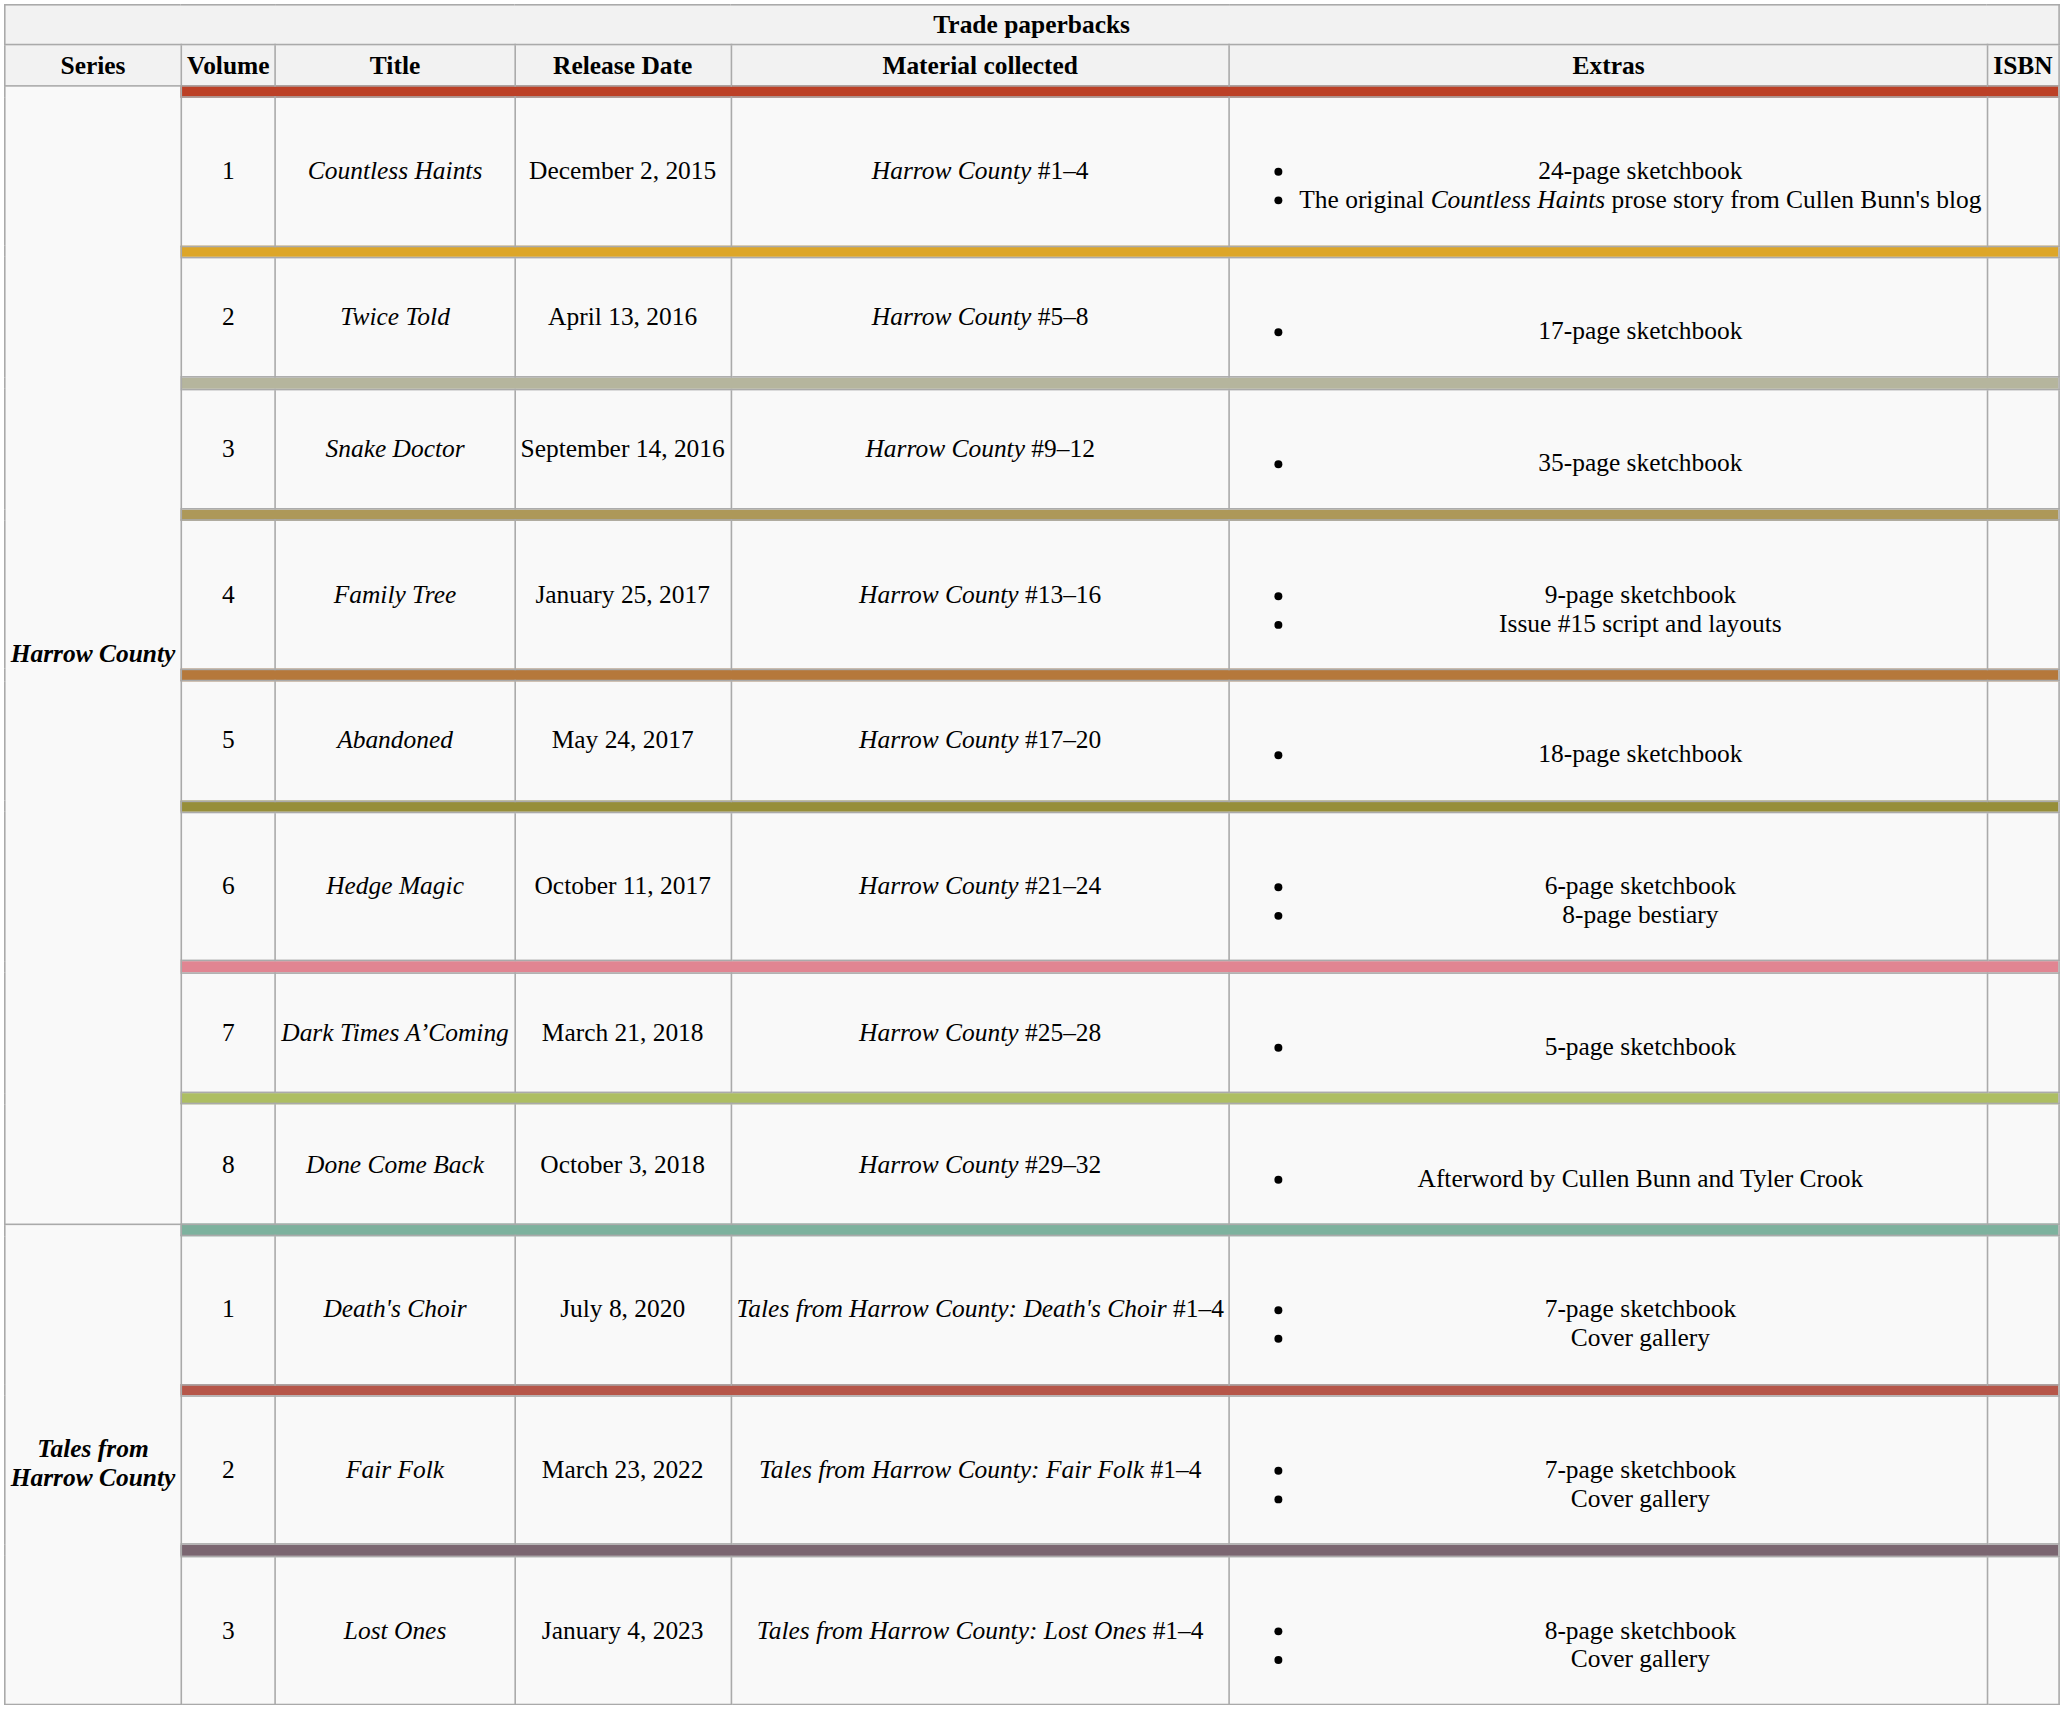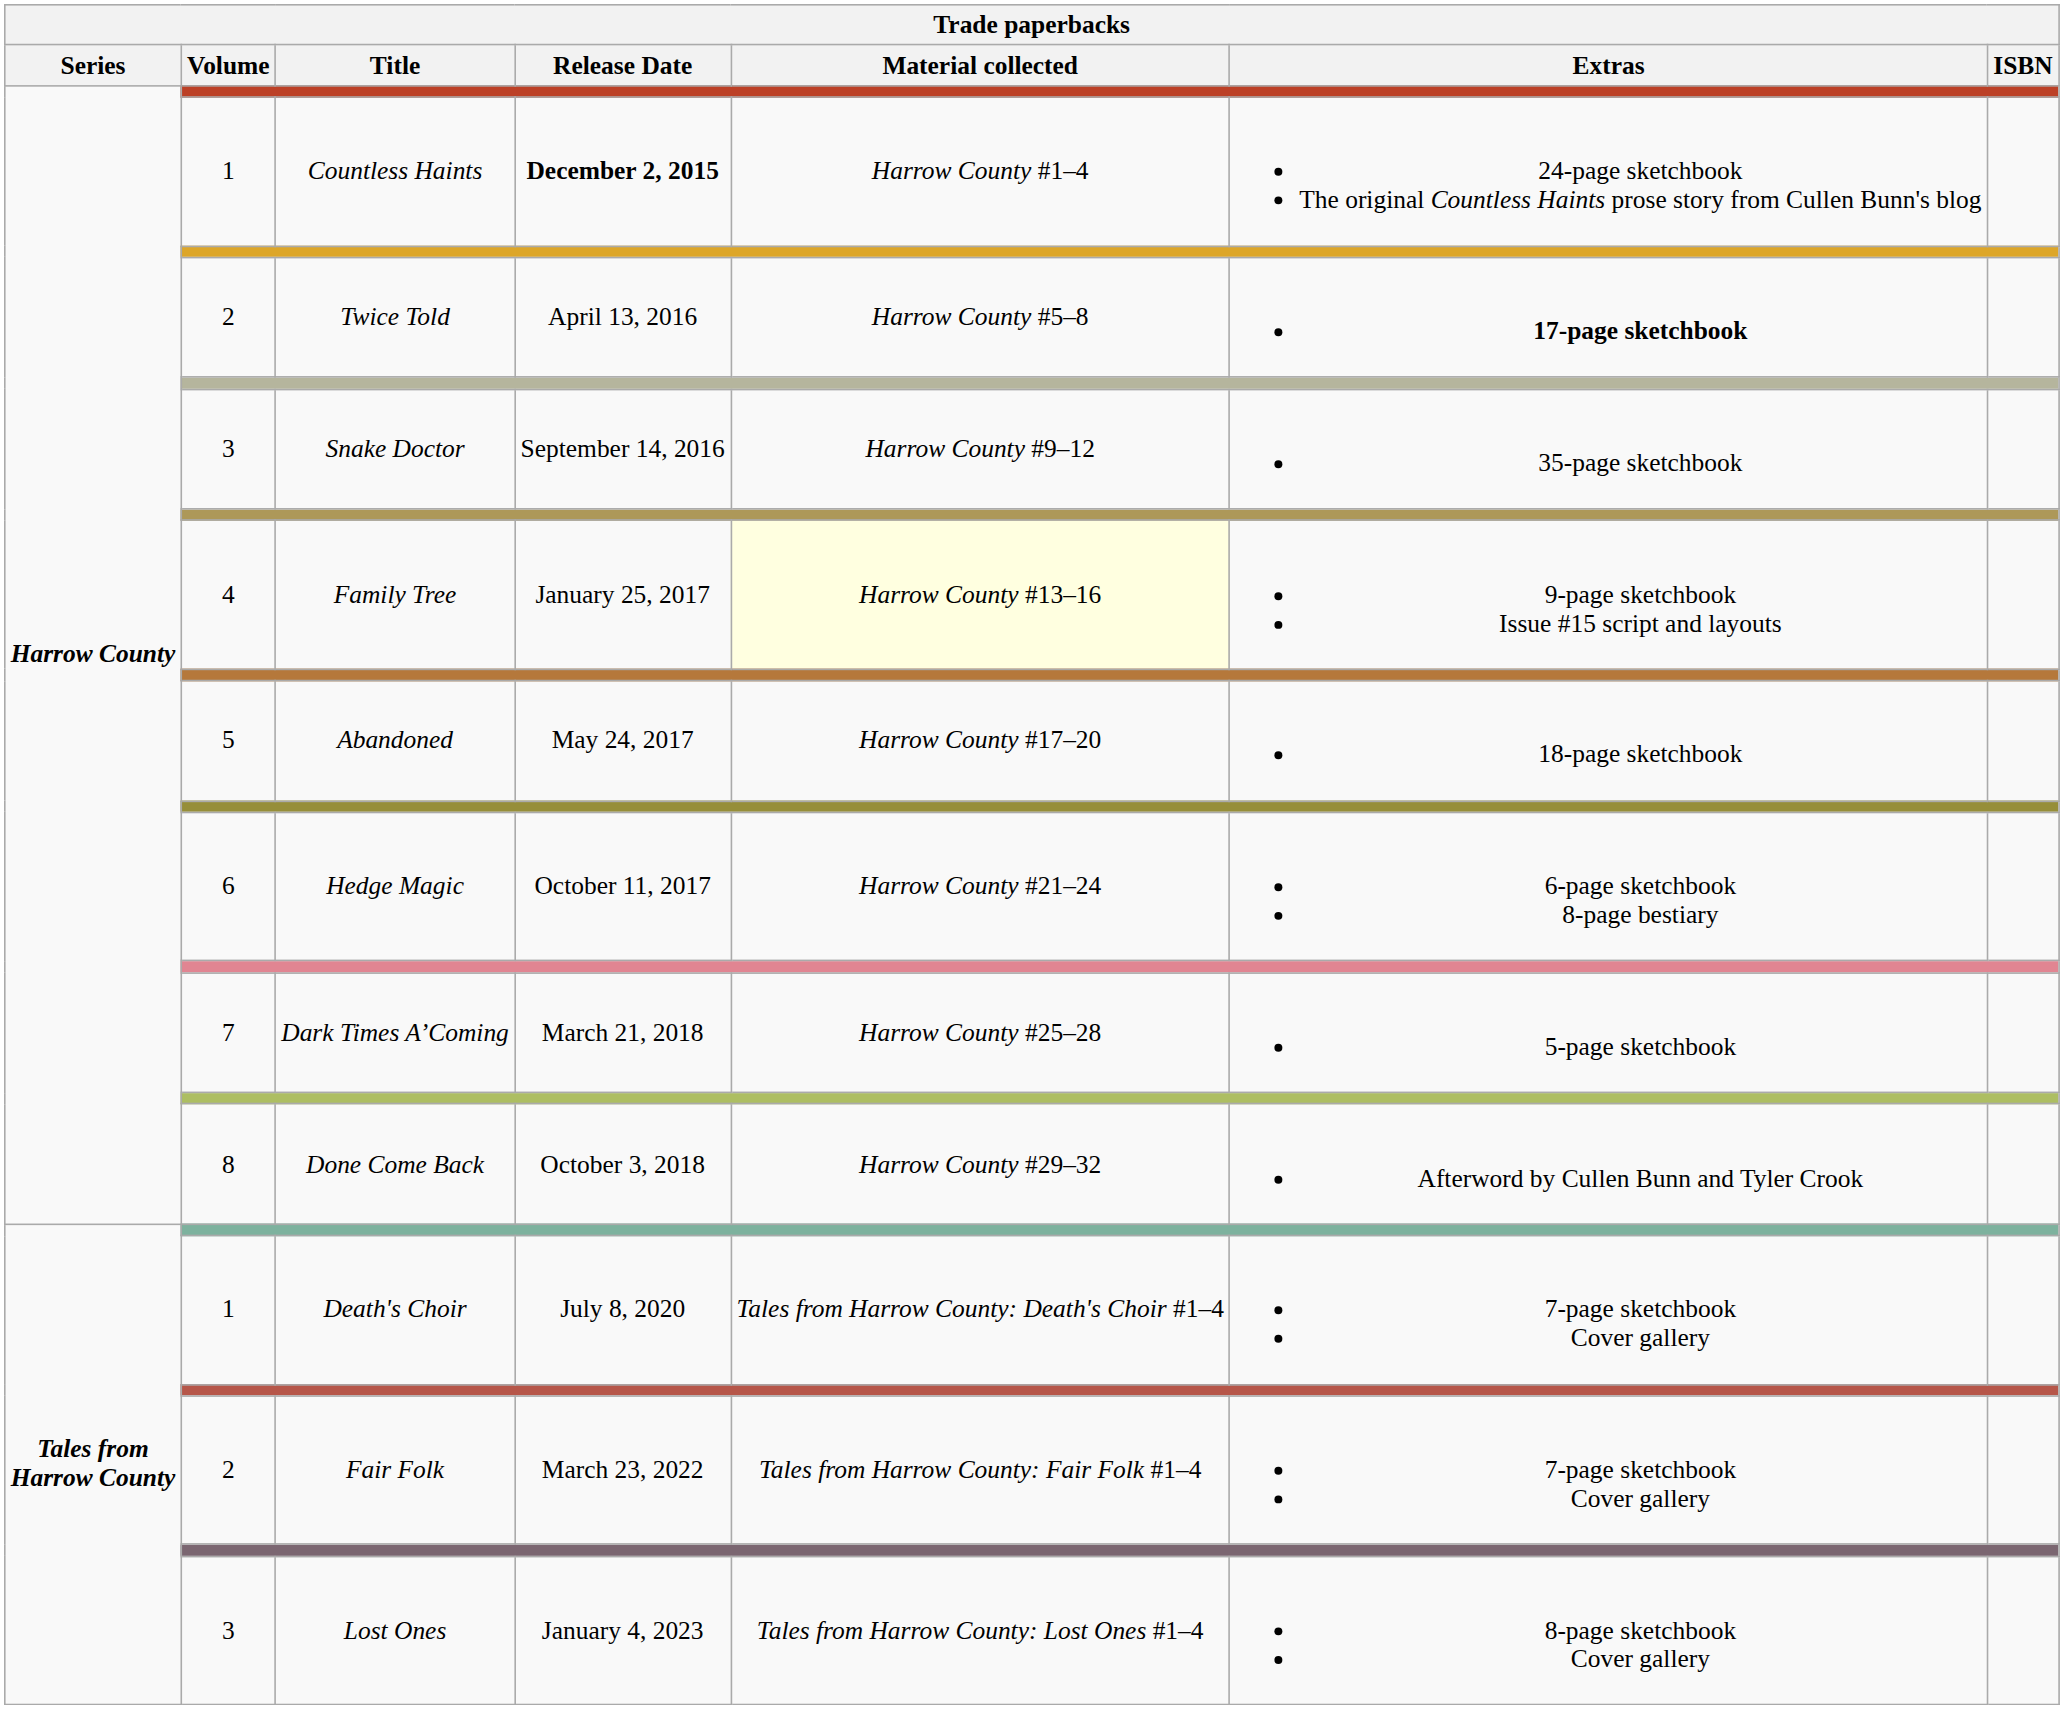(623, 171) normal -> (623, 171) bold
(1609, 332) normal -> (1609, 332) bold
(980, 594) no background -> (980, 594) lightyellow background
